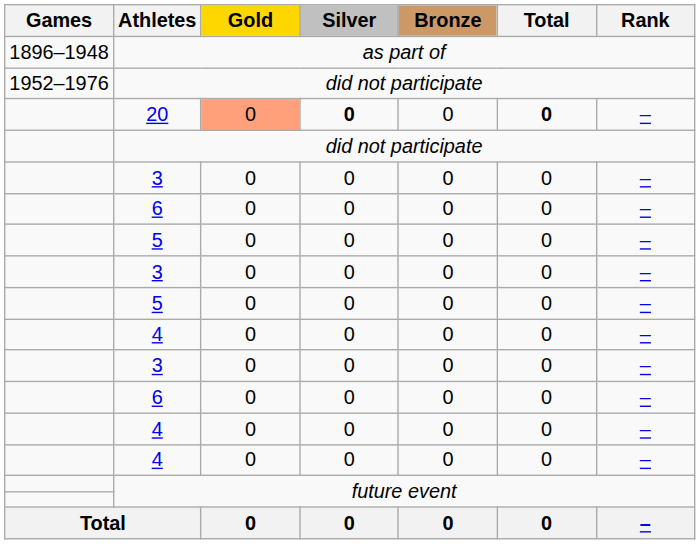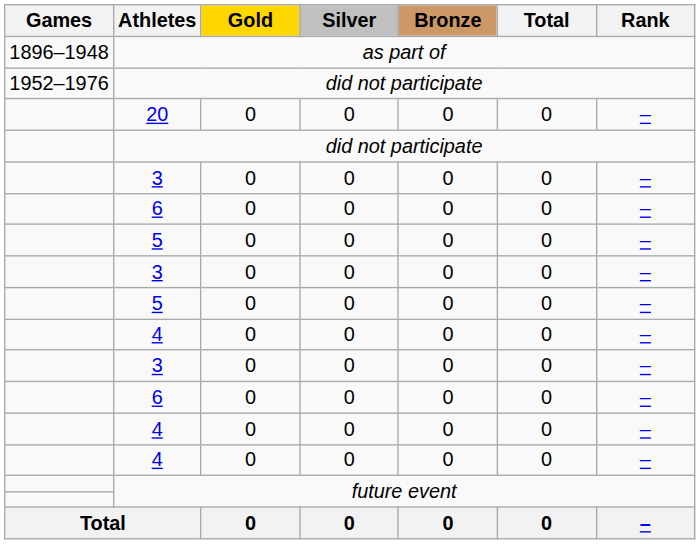(250, 115) lightsalmon background -> (250, 115) no background
(349, 115) bold -> (349, 115) normal
(547, 115) bold -> (547, 115) normal
